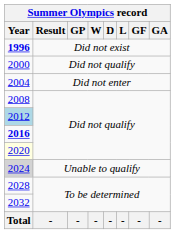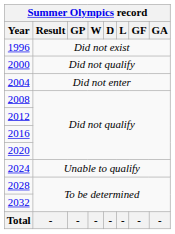(19, 47) bold -> (19, 47) normal
(19, 116) lightblue background -> (19, 116) no background
(19, 133) bold -> (19, 133) normal
(19, 151) lightyellow background -> (19, 151) no background
(19, 168) lightgrey background -> (19, 168) no background
